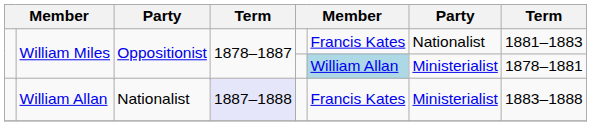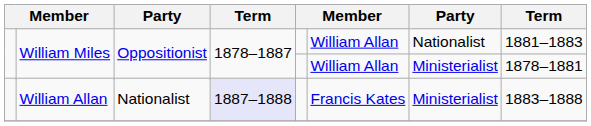(358, 41) Francis Kates -> (354, 41) William Allan
(354, 66) lightblue background -> (354, 66) no background
